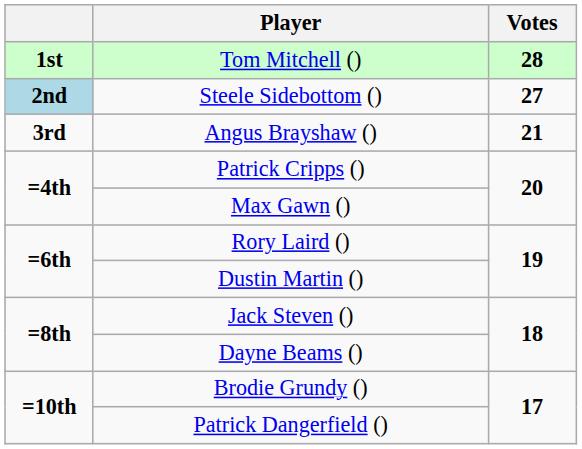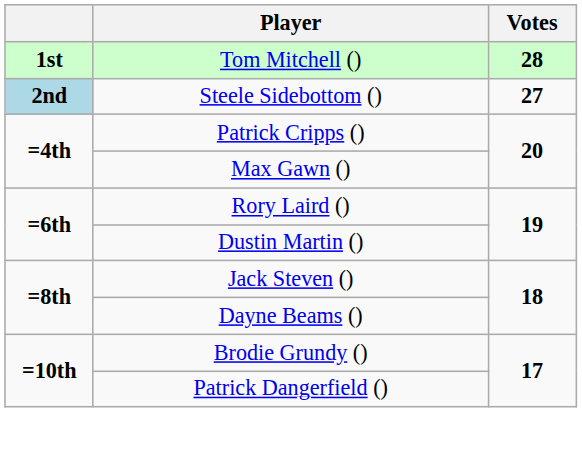- row: (291, 132)
